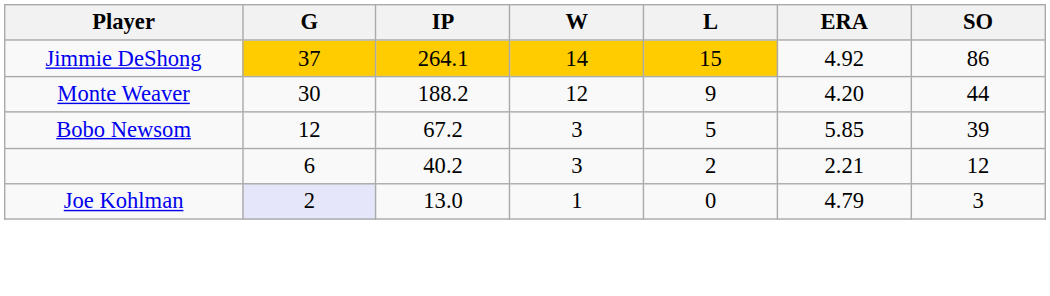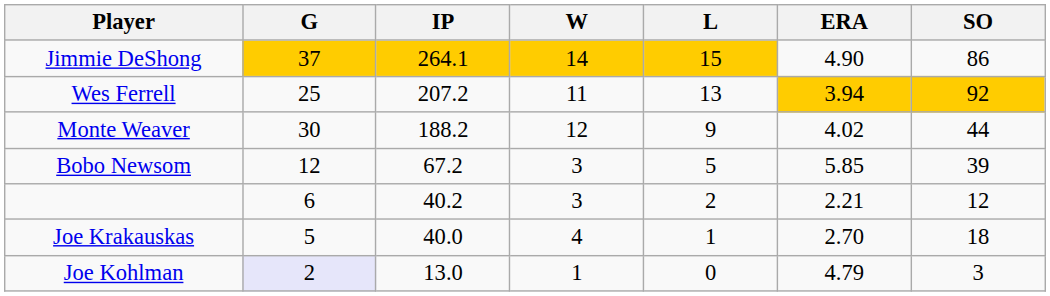(844, 58) 4.92 -> (844, 58) 4.90
+ row: (124, 93)
(844, 93) 4.20 -> (844, 129) 4.02
+ row: (124, 237)
